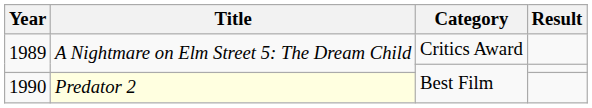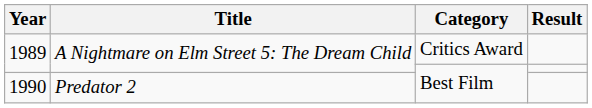(95, 87) lightyellow background -> (95, 87) no background
